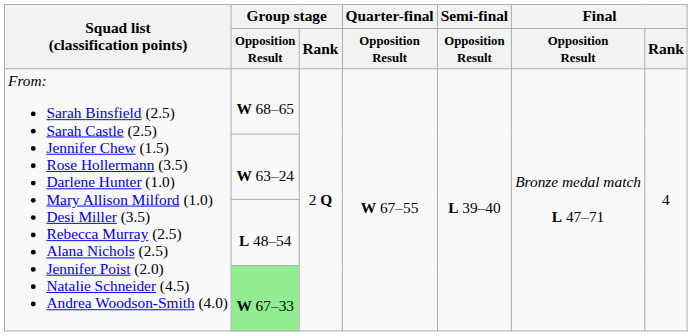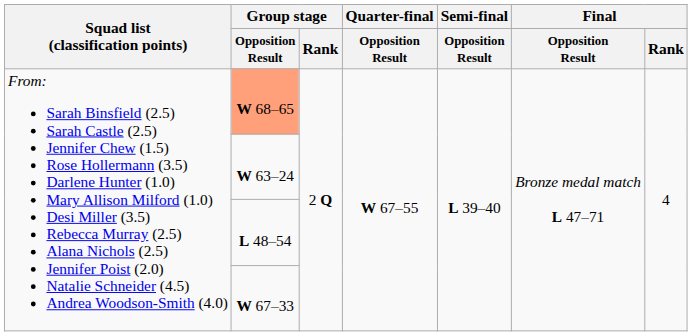(265, 110) no background -> (265, 110) lightsalmon background
(265, 306) lightgreen background -> (265, 306) no background
